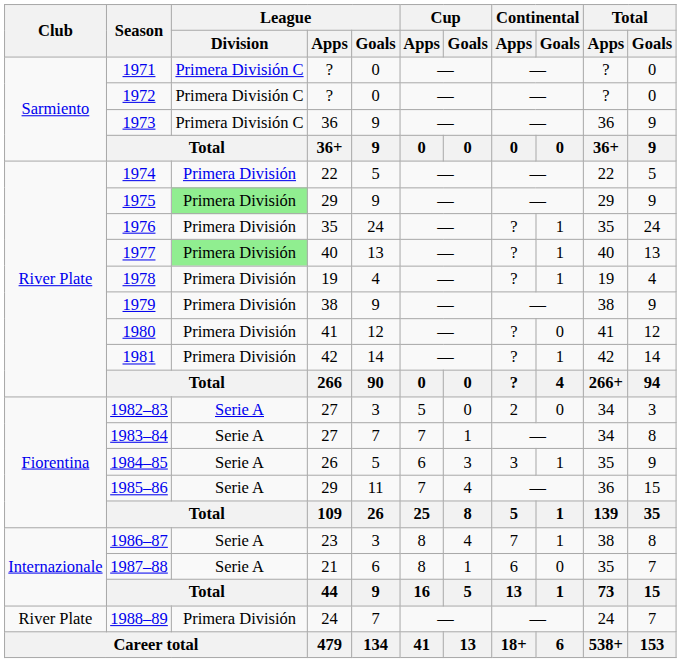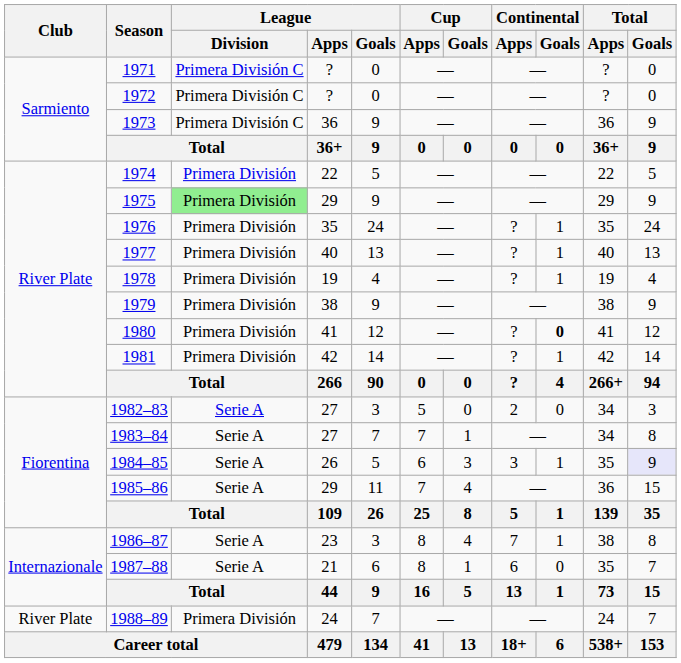(240, 252) lightgreen background -> (240, 252) no background
(560, 331) normal -> (560, 331) bold
(652, 461) no background -> (652, 461) lavender background
